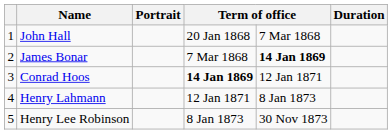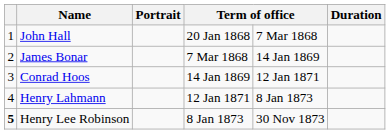(292, 56) bold -> (288, 56) normal
(220, 77) bold -> (218, 77) normal
(11, 118) normal -> (11, 118) bold
